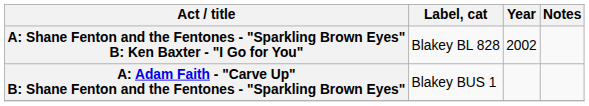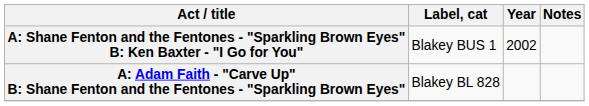(456, 44) Blakey BL 828 -> (454, 44) Blakey BUS 1
(454, 82) Blakey BUS 1 -> (456, 82) Blakey BL 828
